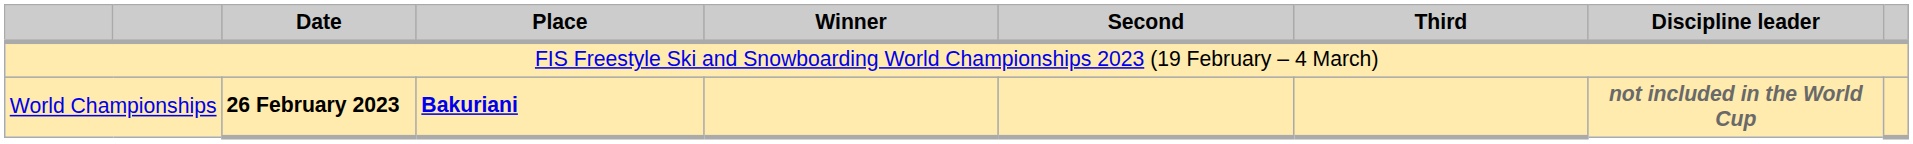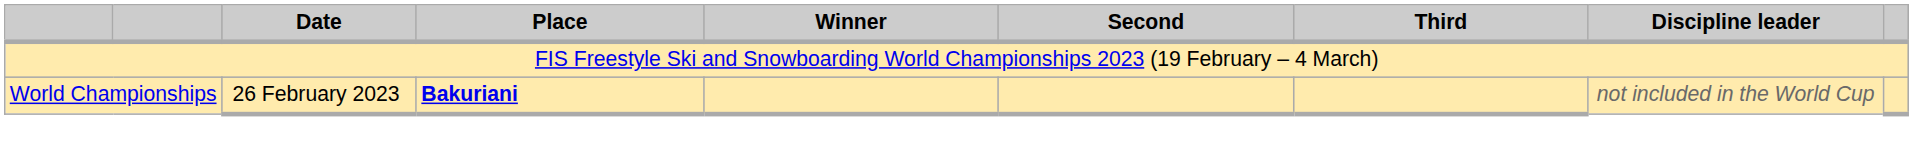(319, 105) bold -> (322, 93) normal
(1736, 106) bold -> (1736, 94) normal
